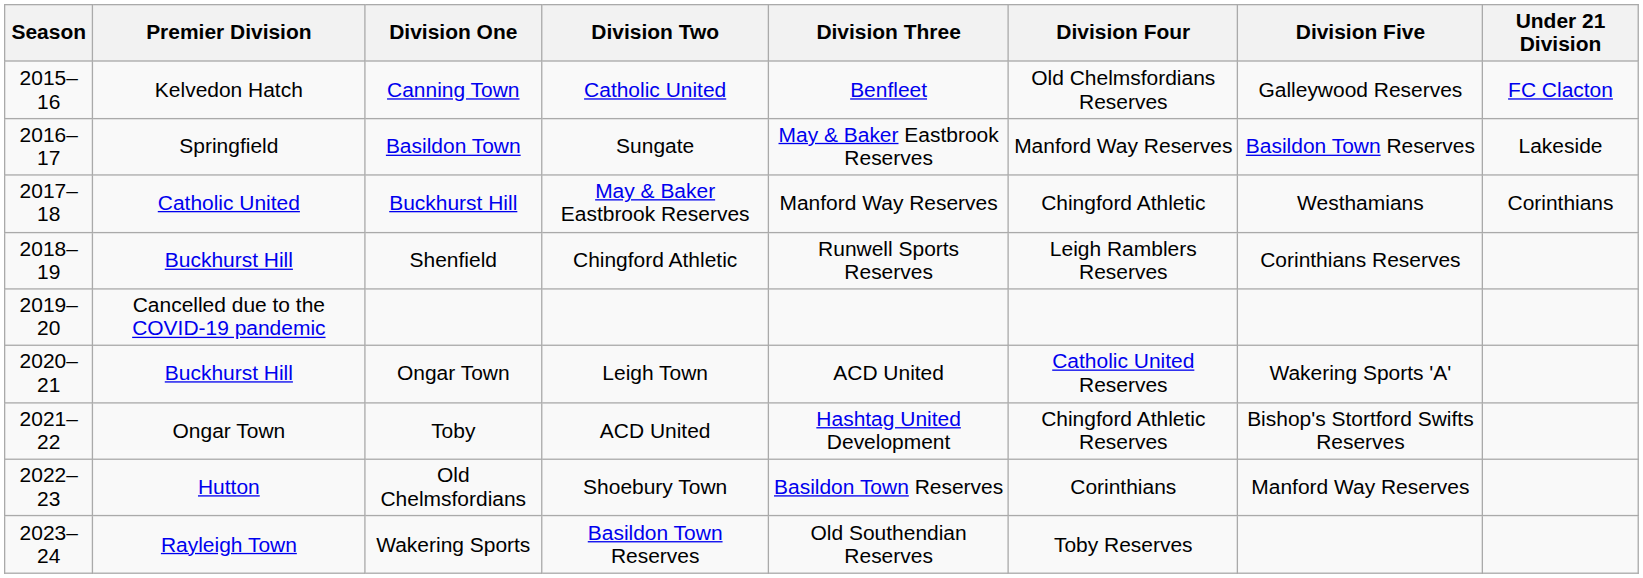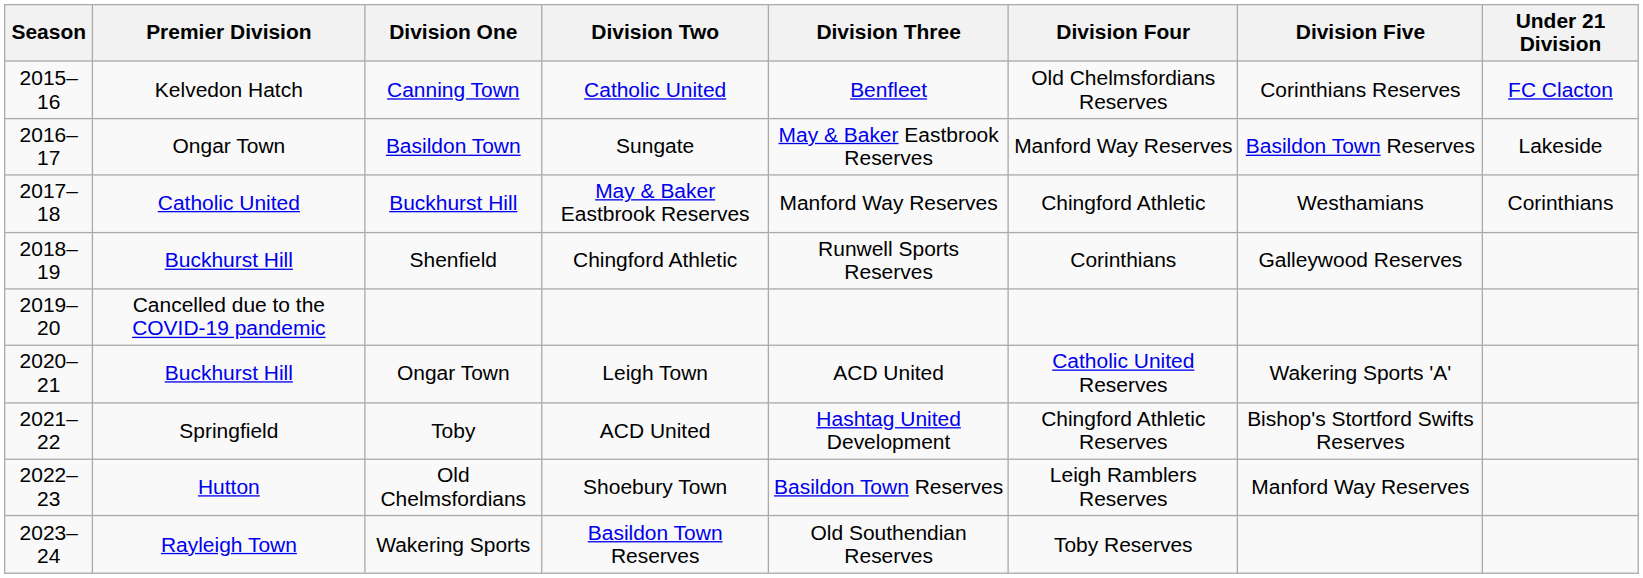(1360, 89) Galleywood Reserves -> (1360, 89) Corinthians Reserves
(229, 146) Springfield -> (229, 146) Ongar Town
(1123, 260) Leigh Ramblers Reserves -> (1123, 260) Corinthians
(1360, 260) Corinthians Reserves -> (1360, 260) Galleywood Reserves
(229, 430) Ongar Town -> (229, 430) Springfield
(1123, 487) Corinthians -> (1123, 487) Leigh Ramblers Reserves
